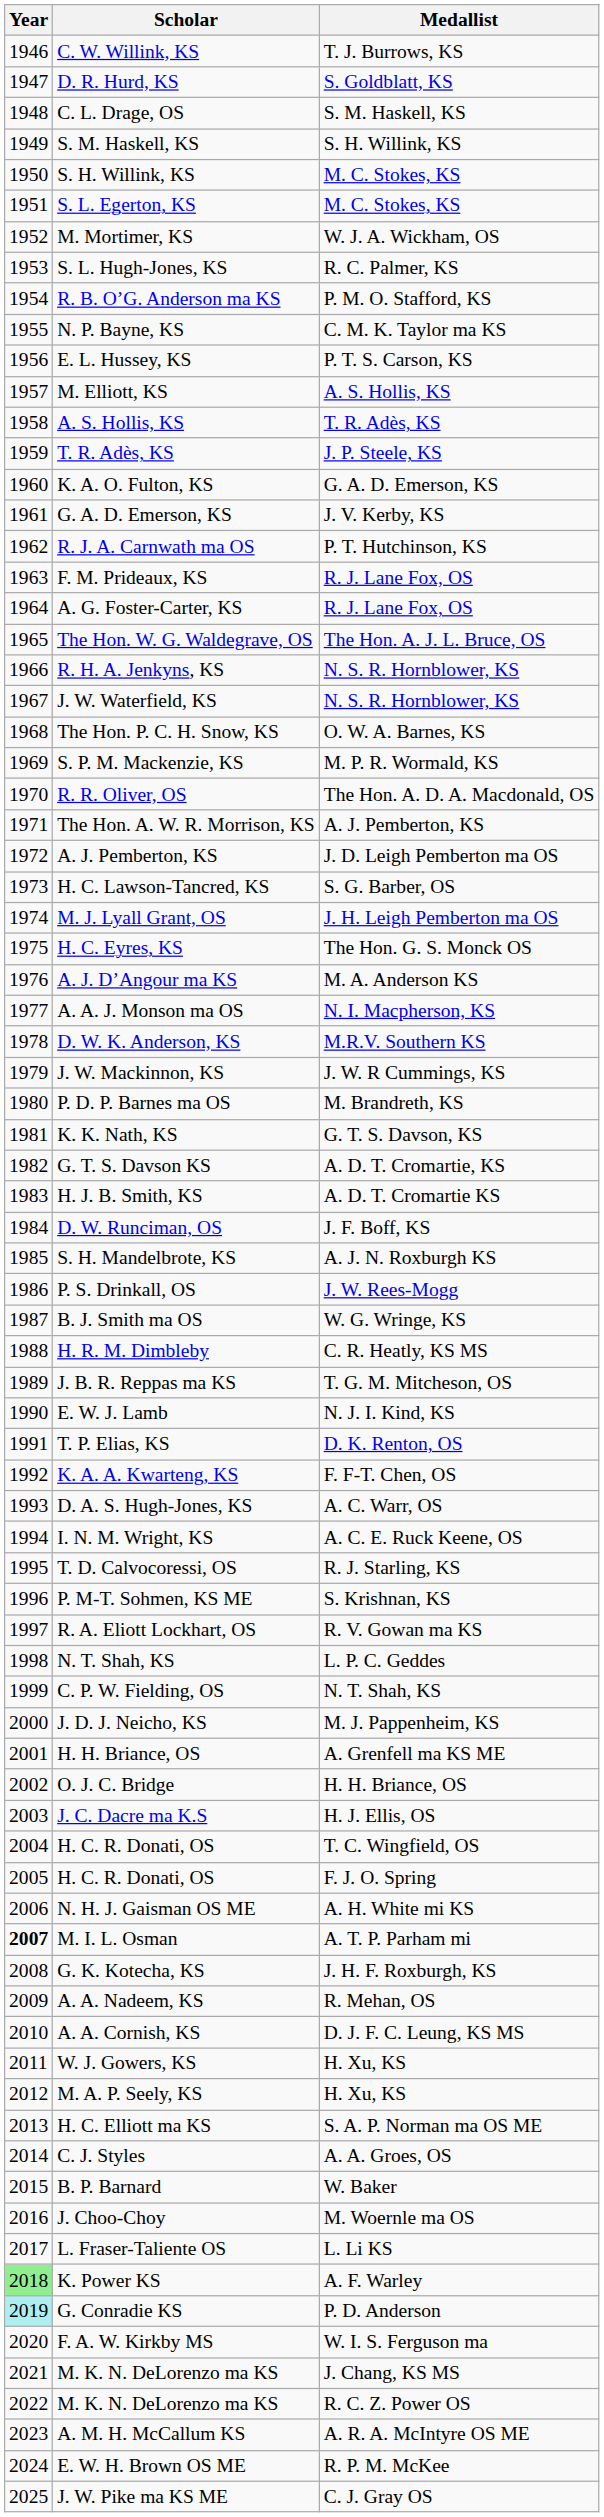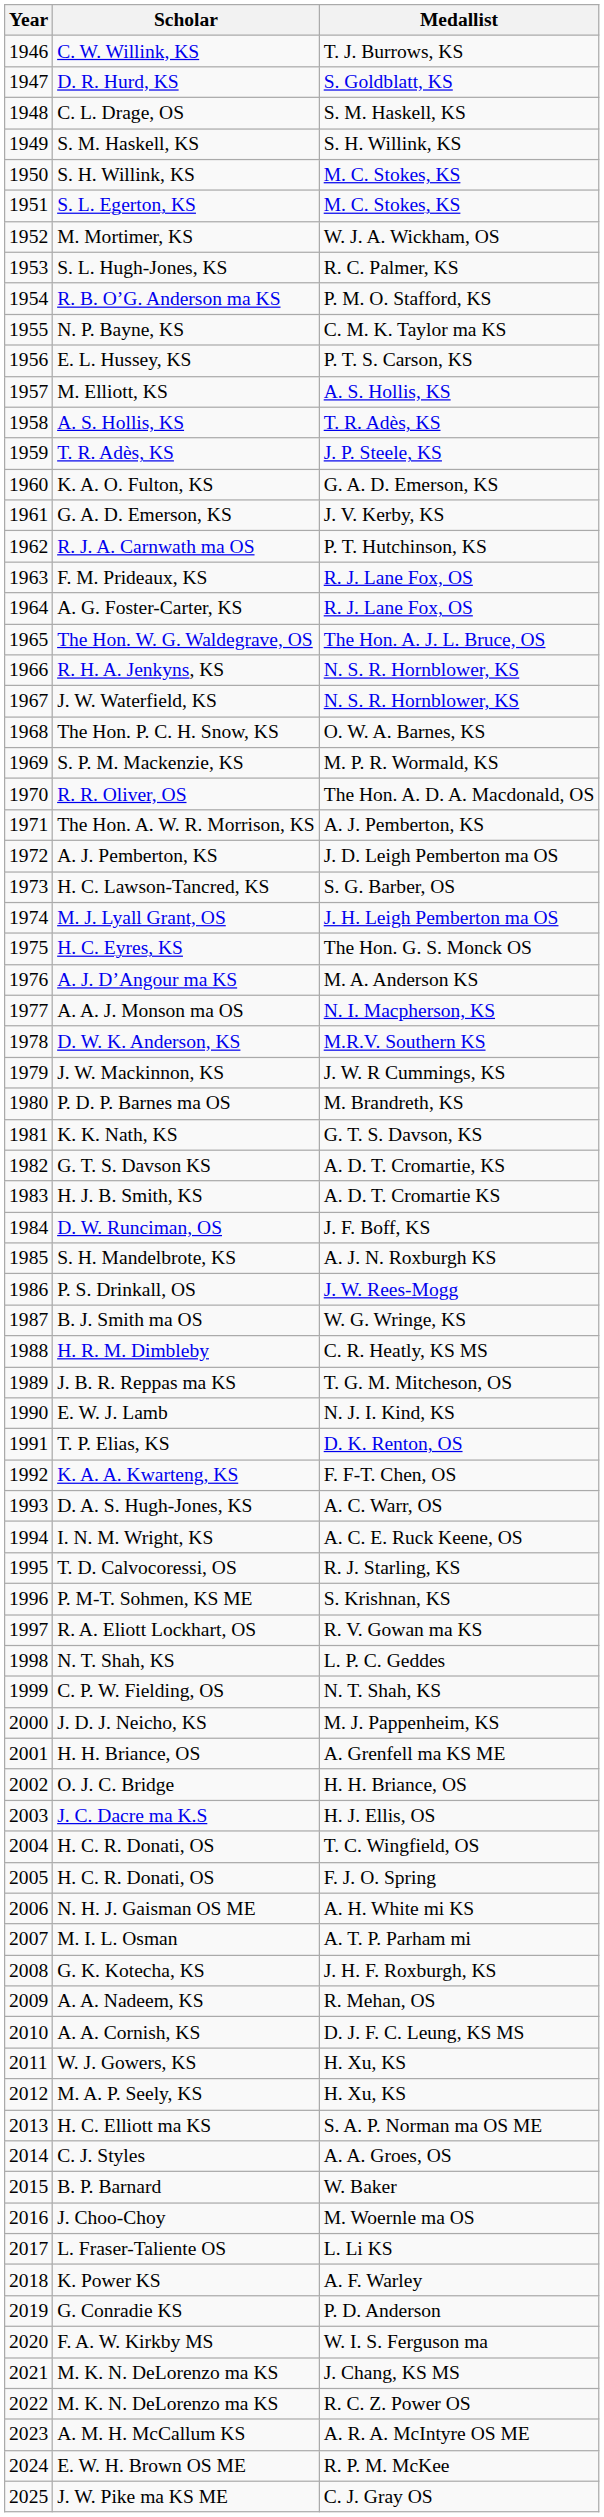(29, 1939) bold -> (29, 1939) normal
(29, 2279) lightgreen background -> (29, 2279) no background
(29, 2310) paleturquoise background -> (29, 2310) no background
